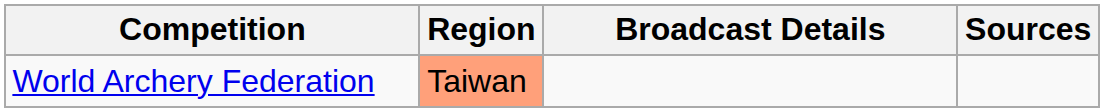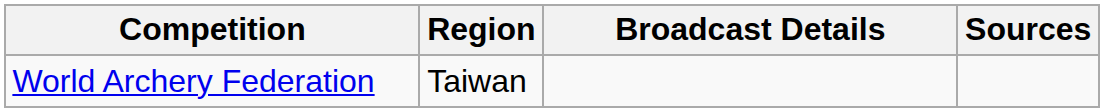(477, 80) lightsalmon background -> (477, 80) no background
